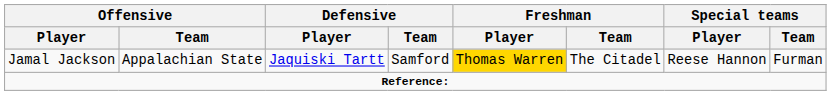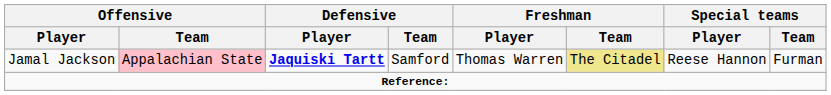(192, 61) no background -> (192, 61) pink background
(327, 61) normal -> (327, 61) bold
(510, 61) gold background -> (510, 61) no background
(615, 61) no background -> (615, 61) khaki background
